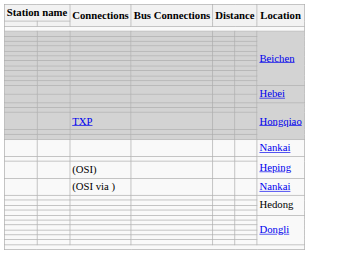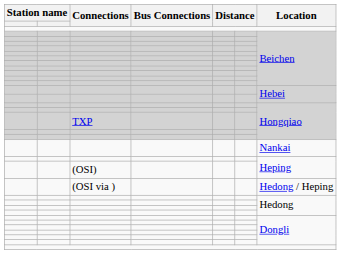(275, 186) Nankai -> (296, 186) Hedong / Heping
